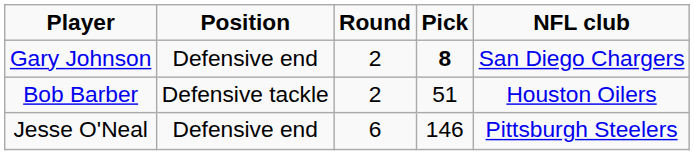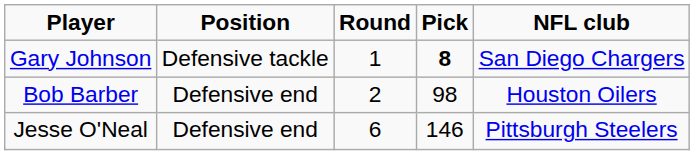(245, 58) Defensive end -> (245, 58) Defensive tackle
(375, 58) 2 -> (375, 58) 1
(245, 94) Defensive tackle -> (245, 94) Defensive end
(445, 94) 51 -> (445, 94) 98
